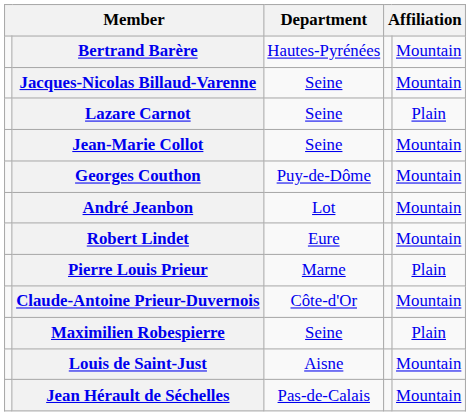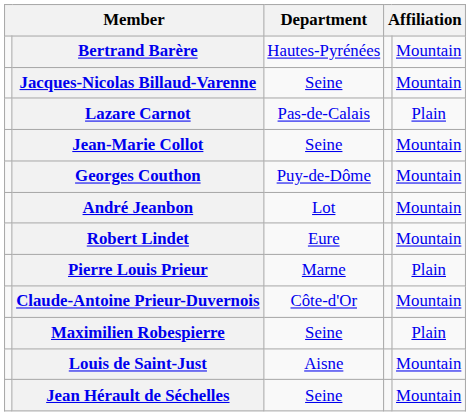(324, 113) Seine -> (324, 113) Pas-de-Calais
(324, 395) Pas-de-Calais -> (324, 395) Seine
